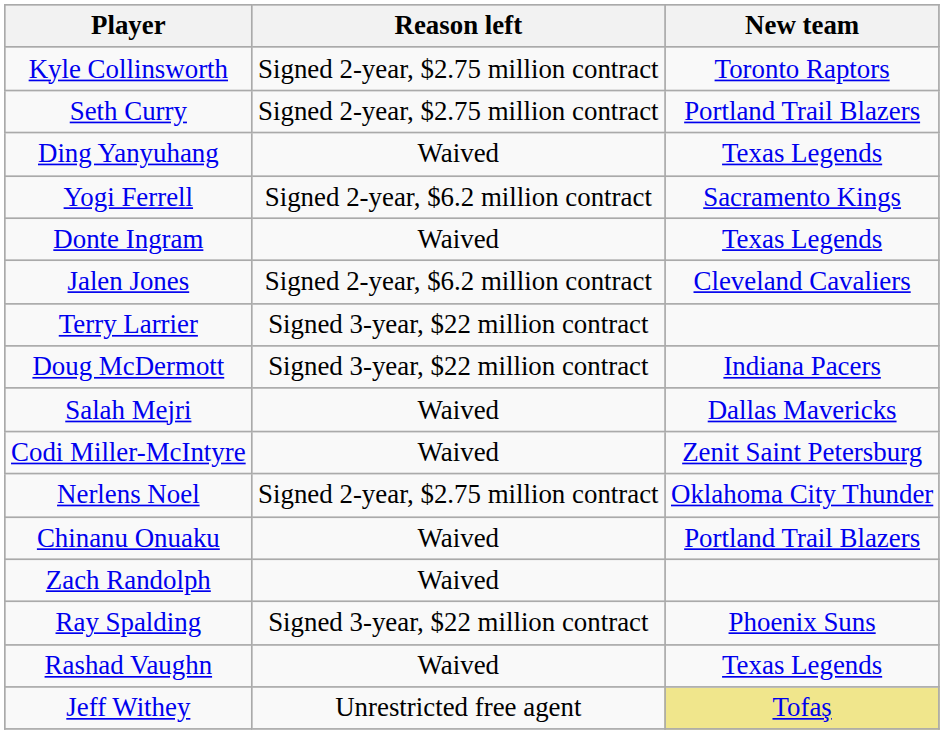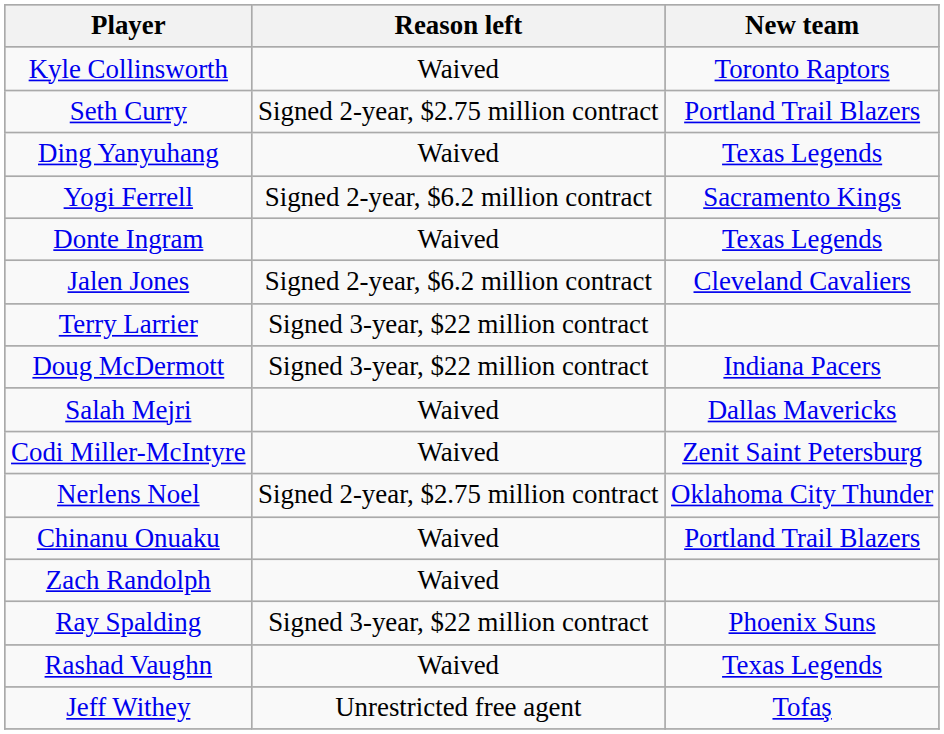(458, 68) Signed 2-year, $2.75 million contract -> (458, 68) Waived
(802, 707) khaki background -> (802, 707) no background
